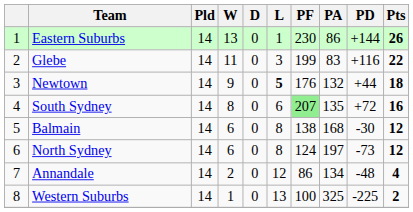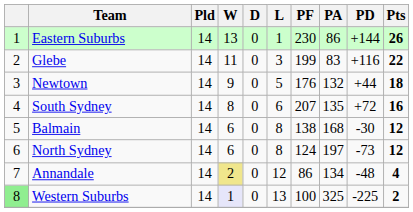(279, 83) bold -> (279, 83) normal
(305, 106) lightgreen background -> (305, 106) no background
(230, 173) no background -> (230, 173) khaki background
(17, 196) no background -> (17, 196) lightgreen background
(230, 196) no background -> (230, 196) lavender background
